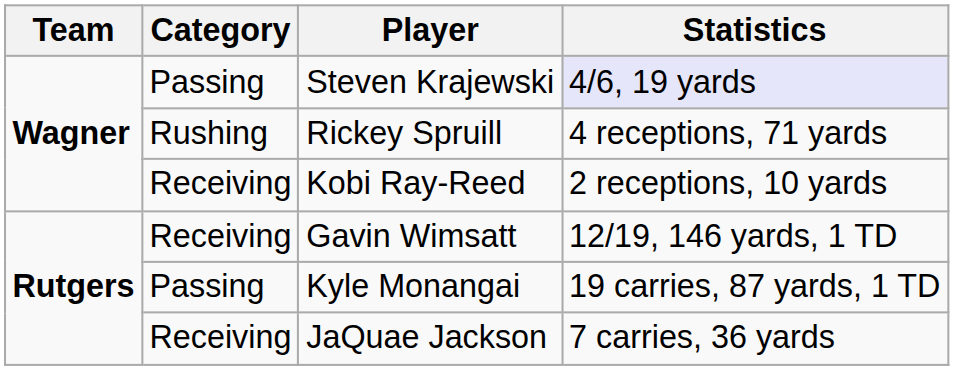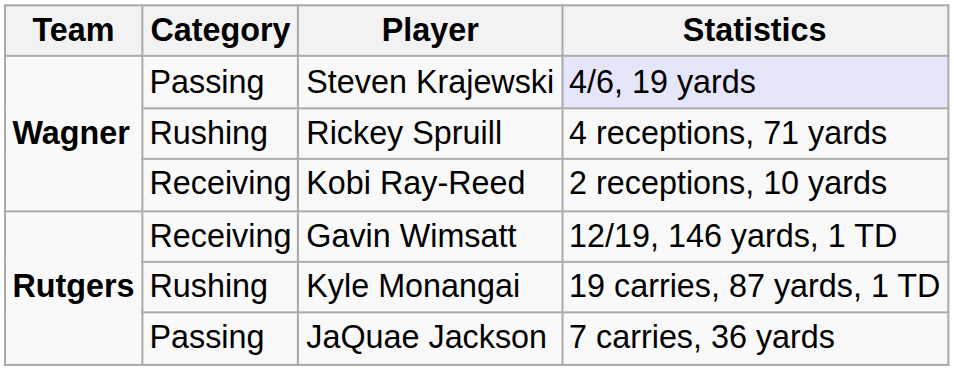(207, 286) Passing -> (209, 286) Rushing
(220, 337) Receiving -> (207, 337) Passing
